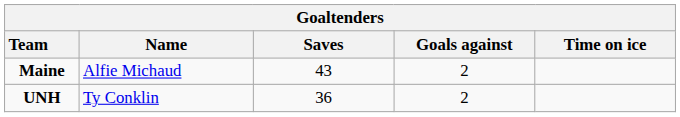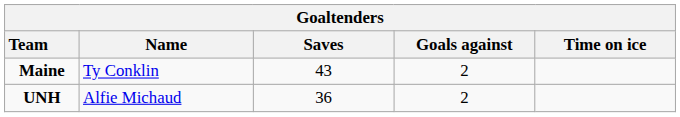(132, 71) Alfie Michaud -> (121, 71) Ty Conklin
(121, 97) Ty Conklin -> (132, 97) Alfie Michaud
